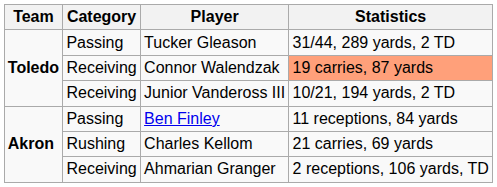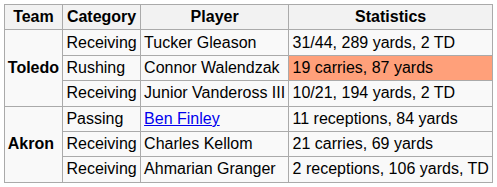(95, 42) Passing -> (102, 42) Receiving
(102, 67) Receiving -> (96, 67) Rushing
(96, 144) Rushing -> (102, 144) Receiving
